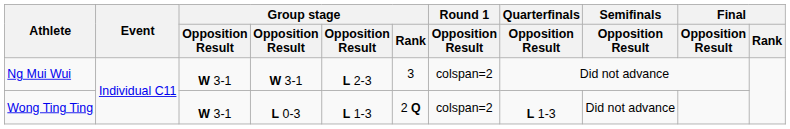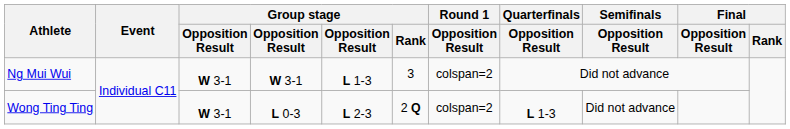(357, 81) L 2-3 -> (357, 81) L 1-3
(357, 115) L 1-3 -> (357, 115) L 2-3
